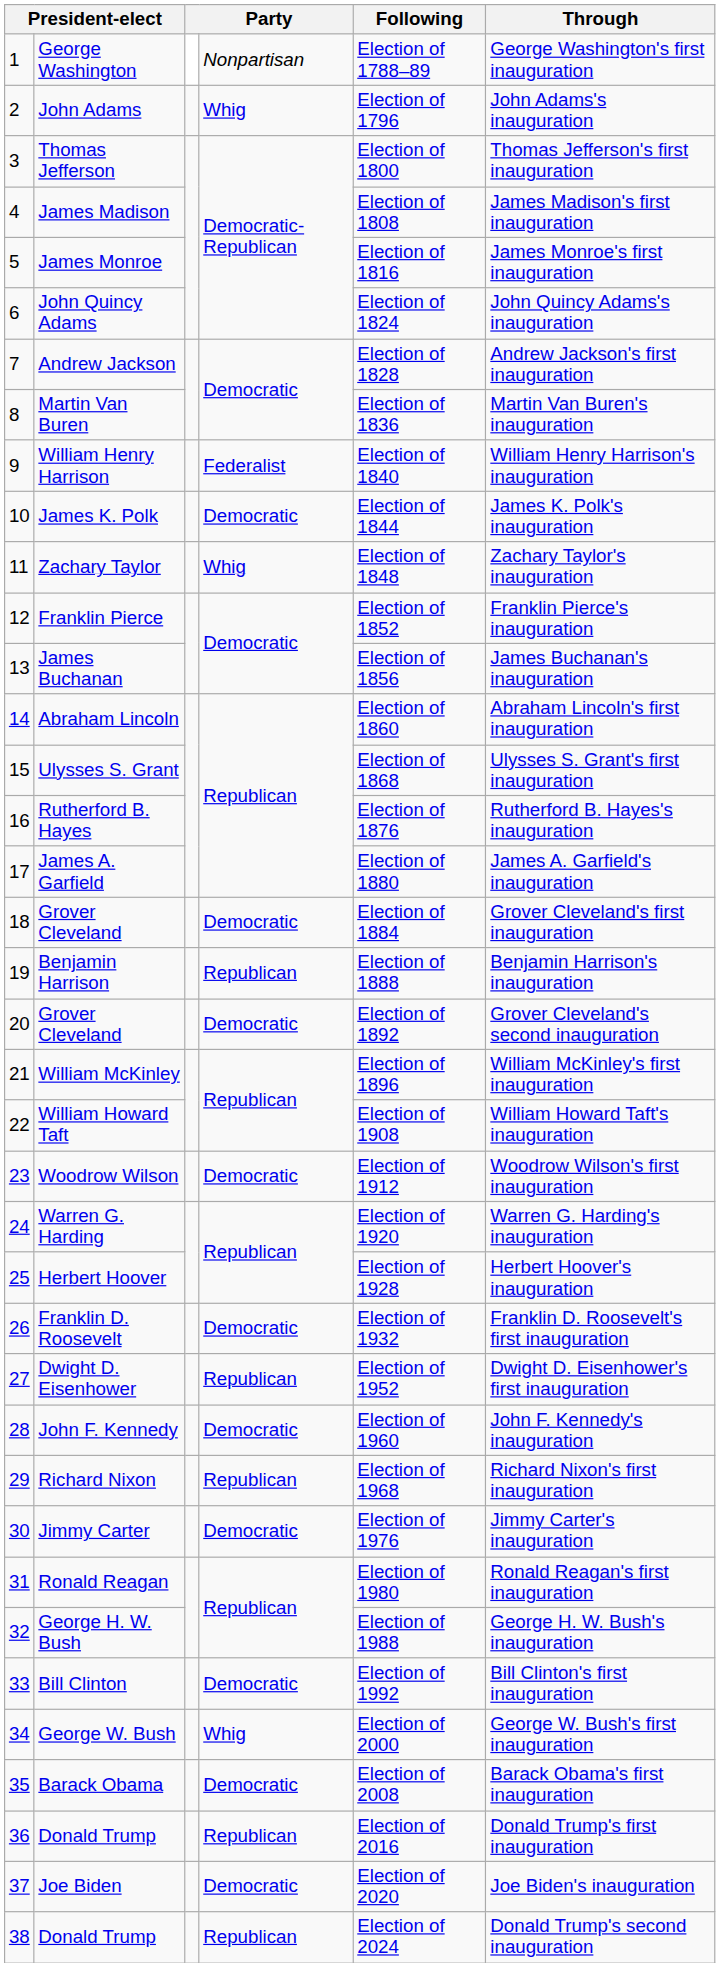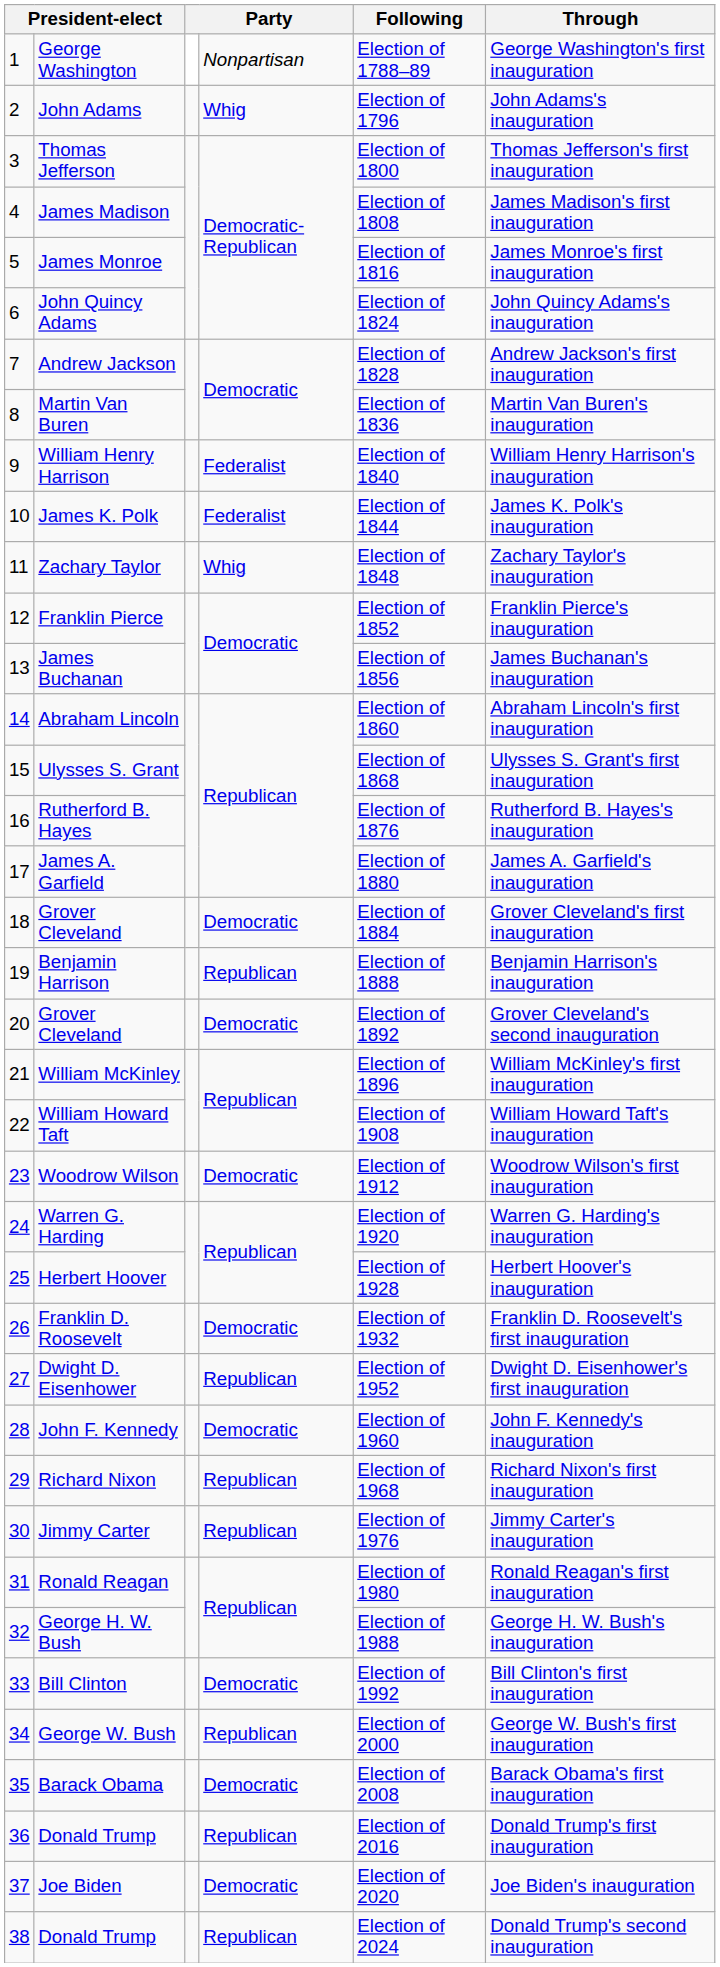(251, 516) Democratic -> (244, 516) Federalist
(251, 1531) Democratic -> (250, 1531) Republican
(225, 1734) Whig -> (250, 1734) Republican
